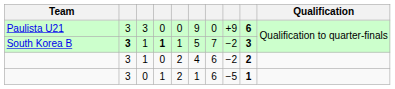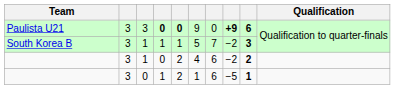(162, 28) normal -> (162, 28) bold
(180, 28) normal -> (180, 28) bold
(231, 28) normal -> (231, 28) bold
(128, 44) bold -> (128, 44) normal
(162, 44) bold -> (162, 44) normal
